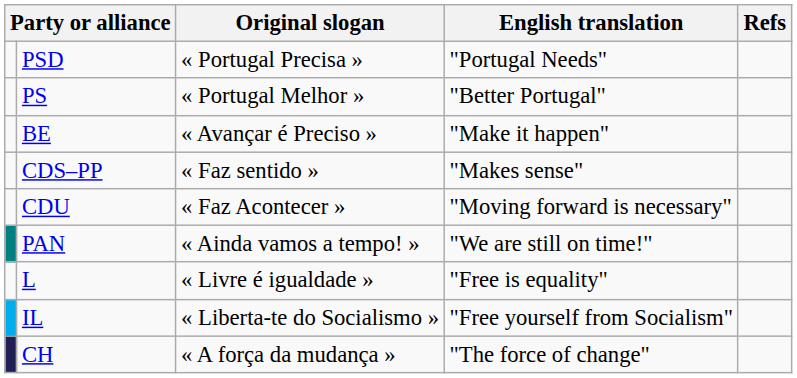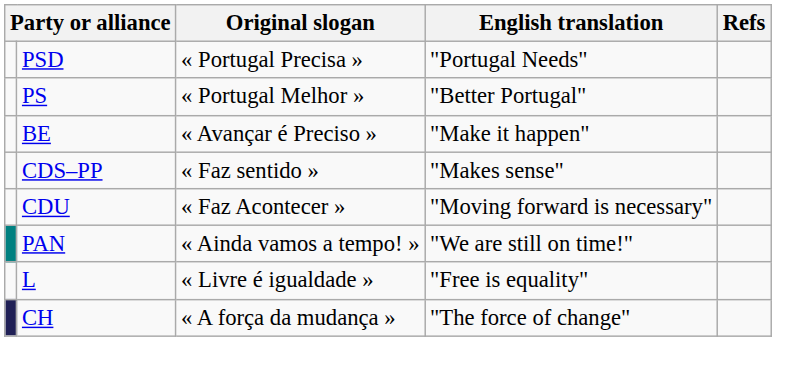- row: (33, 316)
